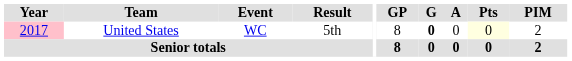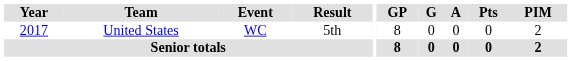(34, 30) pink background -> (34, 30) no background
(431, 30) bold -> (431, 30) normal
(488, 30) lightyellow background -> (488, 30) no background
